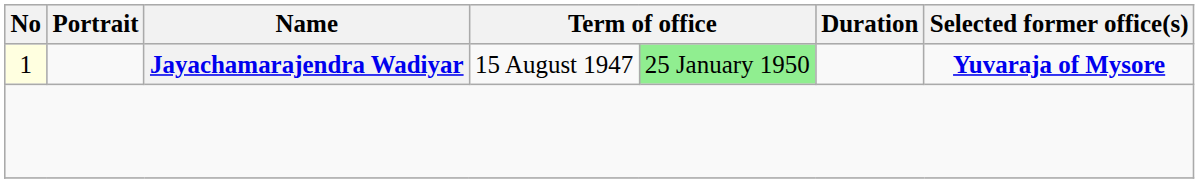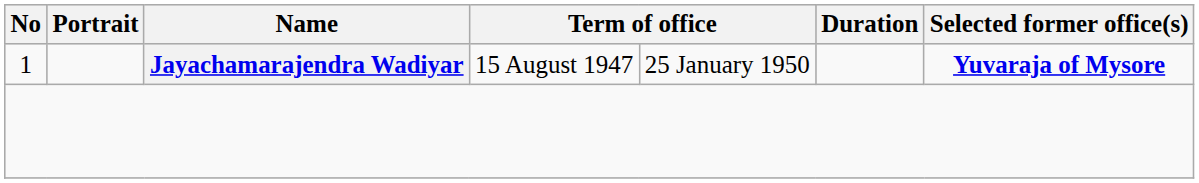(26, 63) lightyellow background -> (26, 63) no background
(727, 63) lightgreen background -> (727, 63) no background
